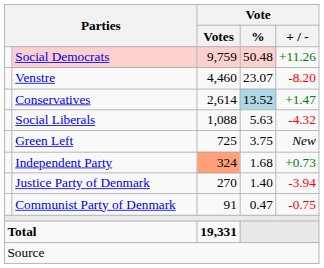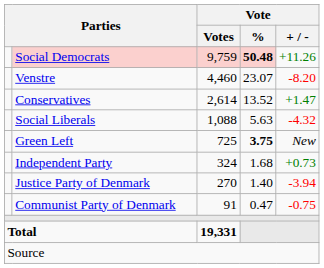(258, 57) normal -> (258, 57) bold
(258, 99) lightblue background -> (258, 99) no background
(261, 141) normal -> (261, 141) bold
(227, 162) lightsalmon background -> (227, 162) no background
